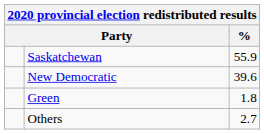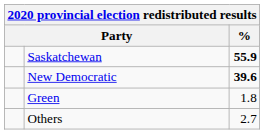(245, 56) normal -> (245, 56) bold
(245, 77) normal -> (245, 77) bold
